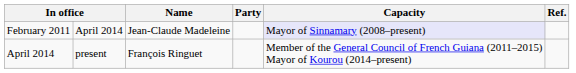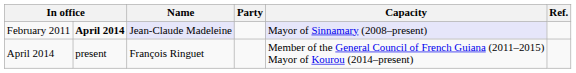(99, 30) normal -> (100, 30) bold
(179, 30) no background -> (181, 30) lavender background
